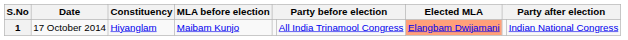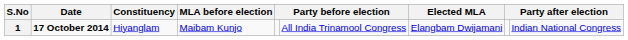(70, 27) normal -> (71, 27) bold
(454, 27) lightsalmon background -> (457, 27) no background
